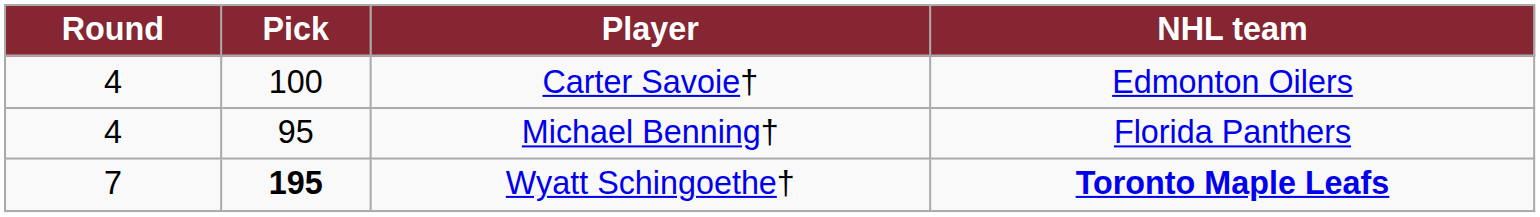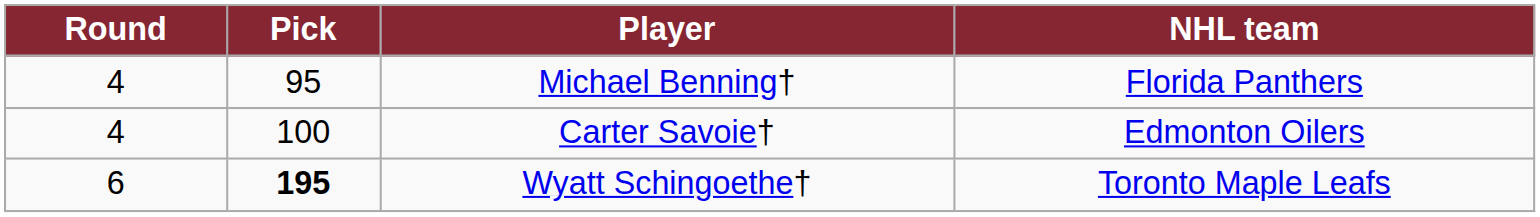rows swapped: (650, 132) <-> (650, 81)
(113, 183) 7 -> (116, 183) 6
(1232, 183) bold -> (1244, 183) normal
